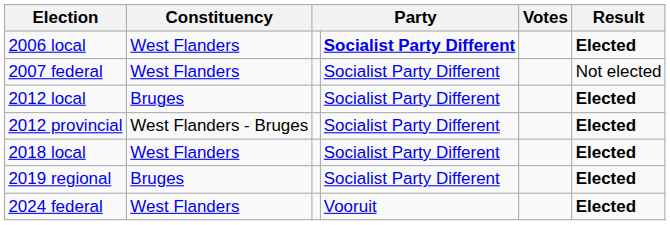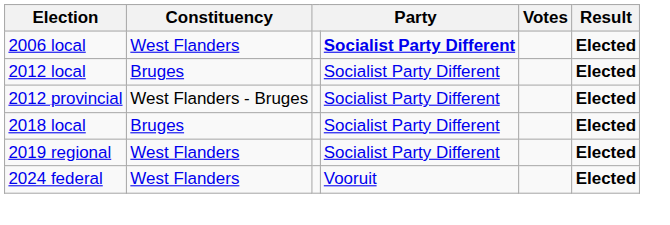- row: (56, 71)
(185, 152) West Flanders -> (157, 125) Bruges
(157, 179) Bruges -> (185, 152) West Flanders
